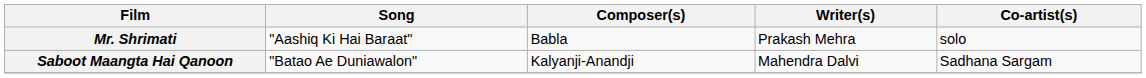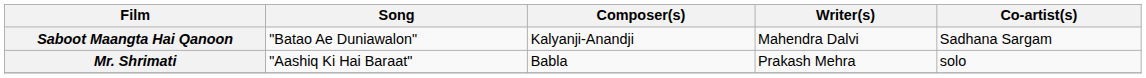rows swapped: (135, 38) <-> (135, 61)
